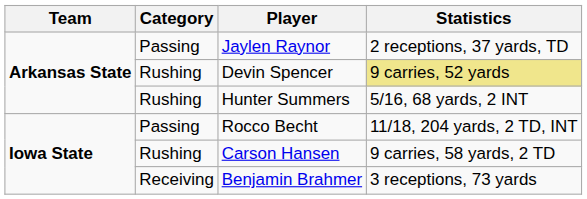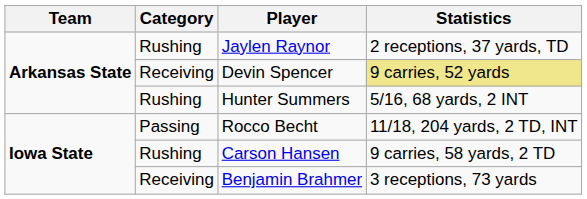(170, 45) Passing -> (170, 45) Rushing
(170, 72) Rushing -> (177, 72) Receiving
